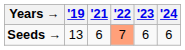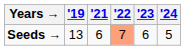(169, 34) 6 -> (169, 34) 5
